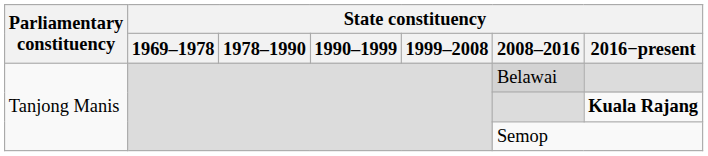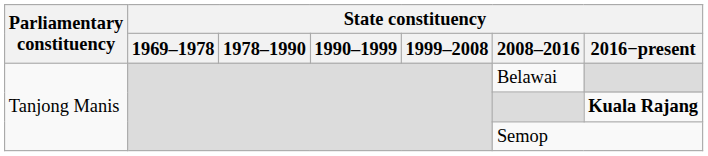(527, 77) lightgrey background -> (527, 77) no background
